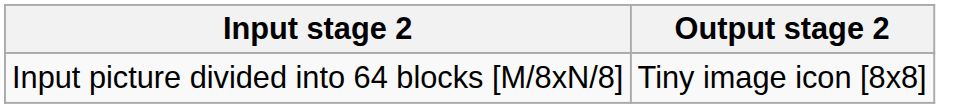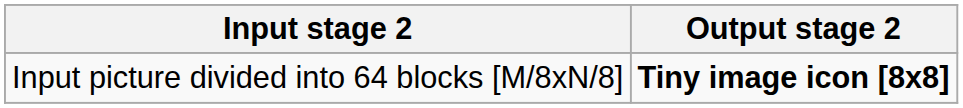(782, 77) normal -> (793, 77) bold
